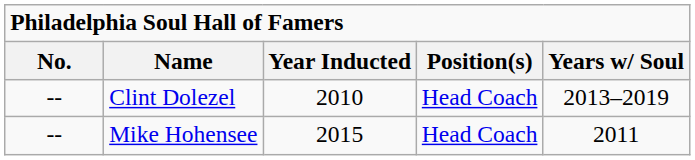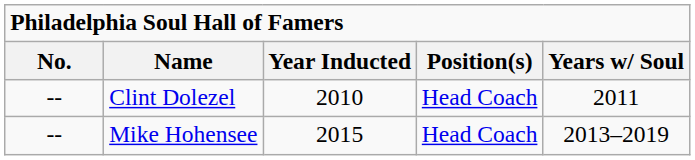(616, 97) 2013–2019 -> (616, 97) 2011
(616, 135) 2011 -> (616, 135) 2013–2019
